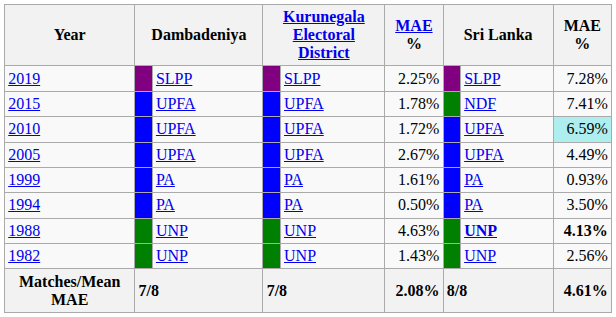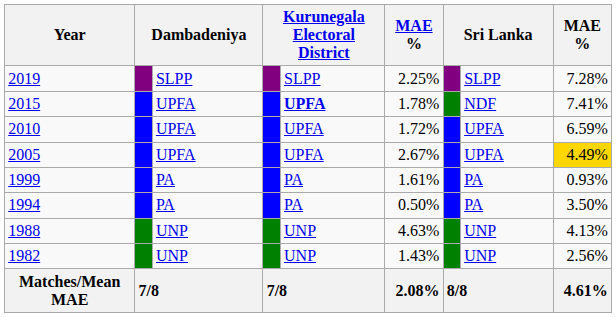(304, 103) normal -> (305, 103) bold
(587, 129) paleturquoise background -> (587, 129) no background
(587, 154) no background -> (587, 154) gold background
(481, 230) bold -> (480, 230) normal
(586, 230) bold -> (587, 230) normal
